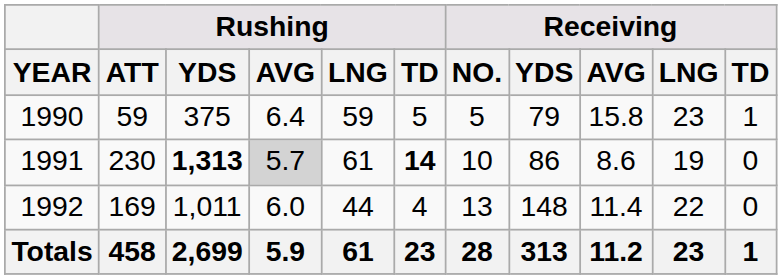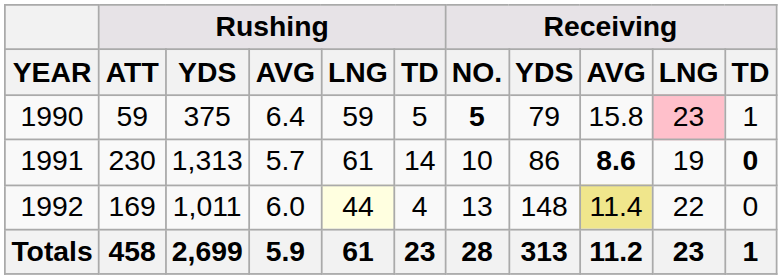(477, 116) normal -> (477, 116) bold
(689, 116) no background -> (689, 116) pink background
(207, 161) bold -> (207, 161) normal
(285, 161) lightgrey background -> (285, 161) no background
(420, 161) bold -> (420, 161) normal
(616, 161) normal -> (616, 161) bold
(750, 161) normal -> (750, 161) bold
(358, 206) no background -> (358, 206) lightyellow background
(616, 206) no background -> (616, 206) khaki background
